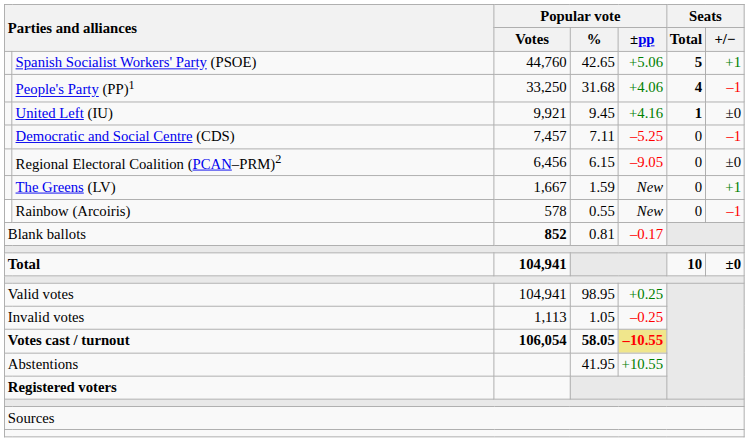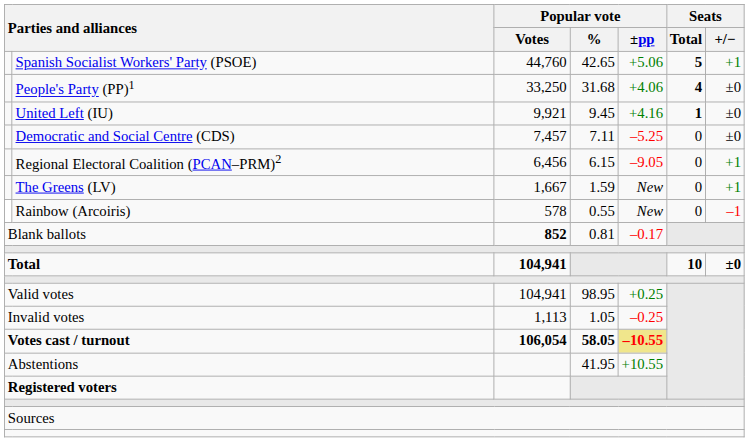(734, 88) –1 -> (733, 88) ±0
(734, 136) –1 -> (733, 136) ±0
(733, 162) ±0 -> (733, 162) +1
